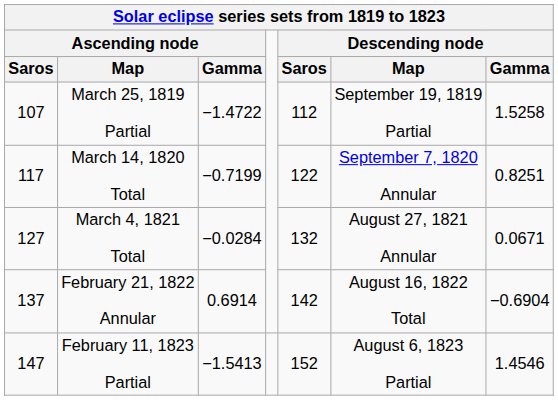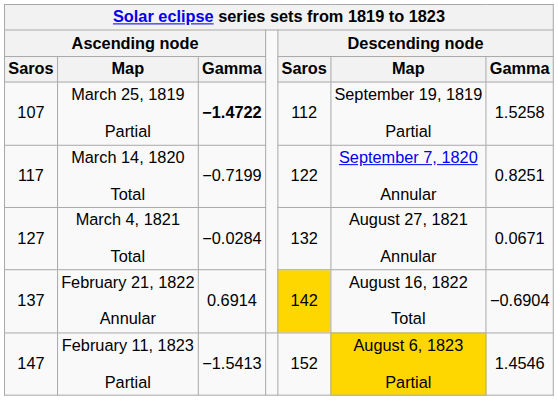(232, 113) normal -> (232, 113) bold
(304, 301) no background -> (304, 301) gold background
(408, 363) no background -> (408, 363) gold background
